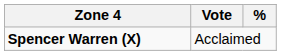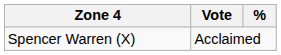(74, 38) bold -> (72, 38) normal
